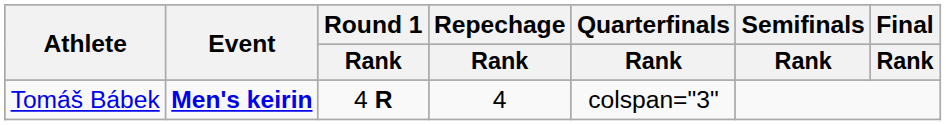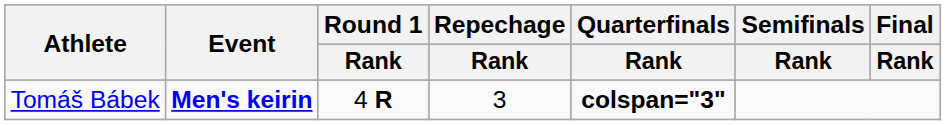(500, 100) 4 -> (500, 100) 3
(653, 100) normal -> (653, 100) bold
